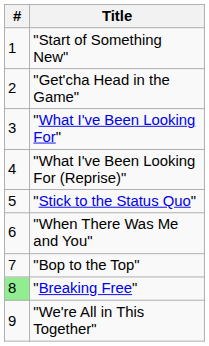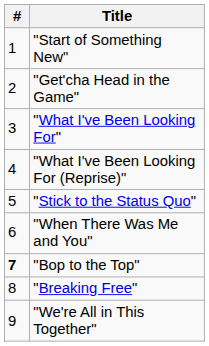(12, 265) normal -> (12, 265) bold
(12, 288) lightgreen background -> (12, 288) no background
